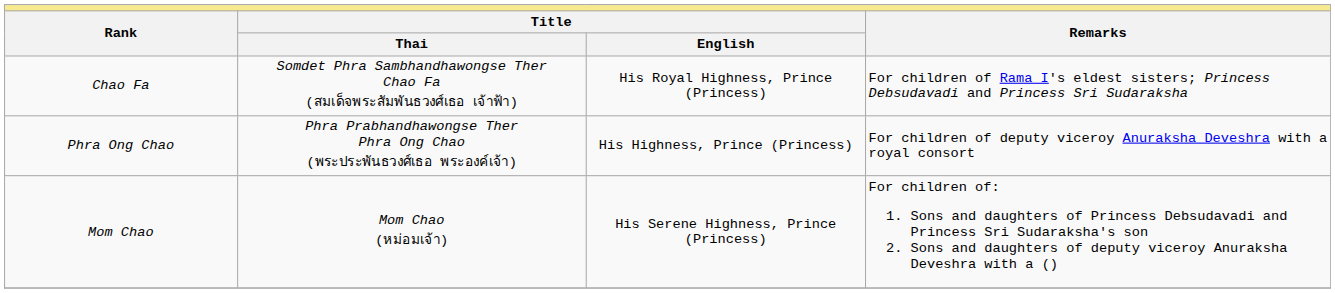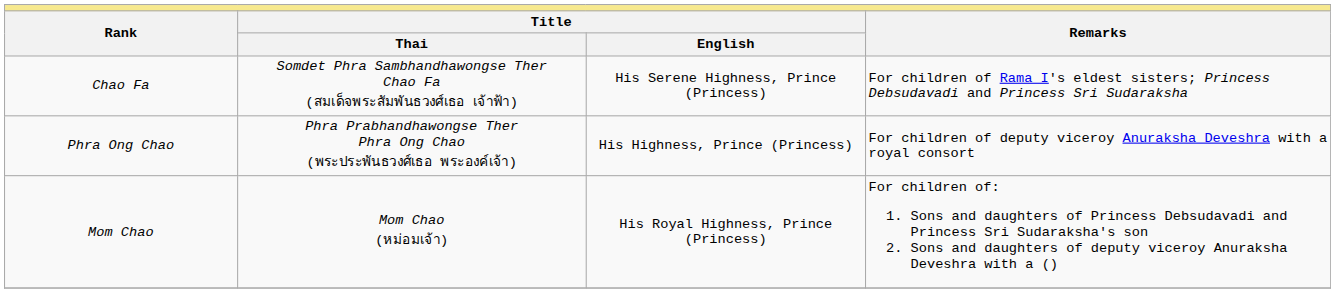(726, 86) His Royal Highness, Prince (Princess) -> (726, 86) His Serene Highness, Prince (Princess)
(726, 232) His Serene Highness, Prince (Princess) -> (726, 232) His Royal Highness, Prince (Princess)
